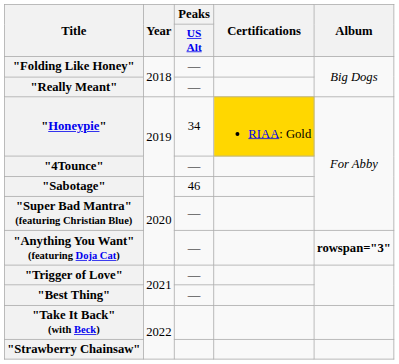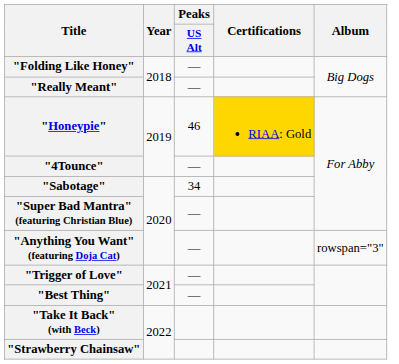(194, 126) 34 -> (194, 126) 46
(194, 186) 46 -> (194, 186) 34
(354, 247) bold -> (350, 247) normal
